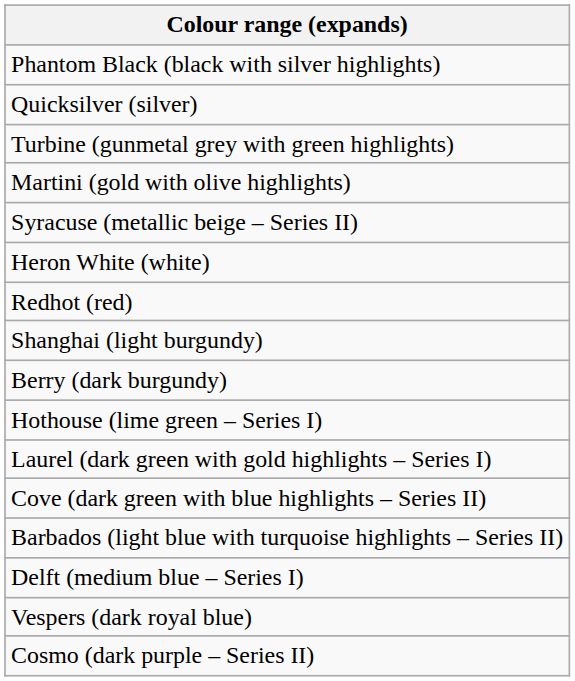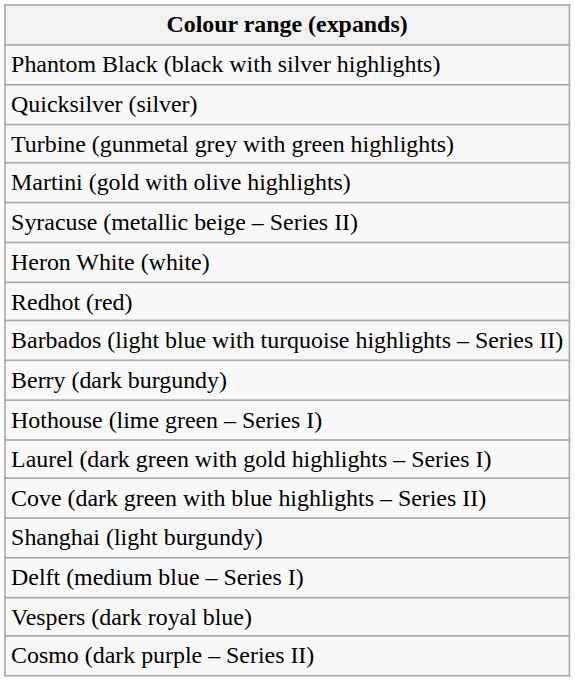(137, 340) Shanghai (light burgundy) -> (287, 340) Barbados (light blue with turquoise highlights – Series II)
(287, 537) Barbados (light blue with turquoise highlights – Series II) -> (137, 537) Shanghai (light burgundy)
